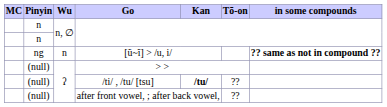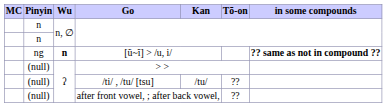(64, 53) normal -> (64, 53) bold
(201, 81) bold -> (201, 81) normal
